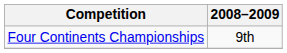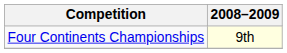(245, 37) no background -> (245, 37) lightyellow background
